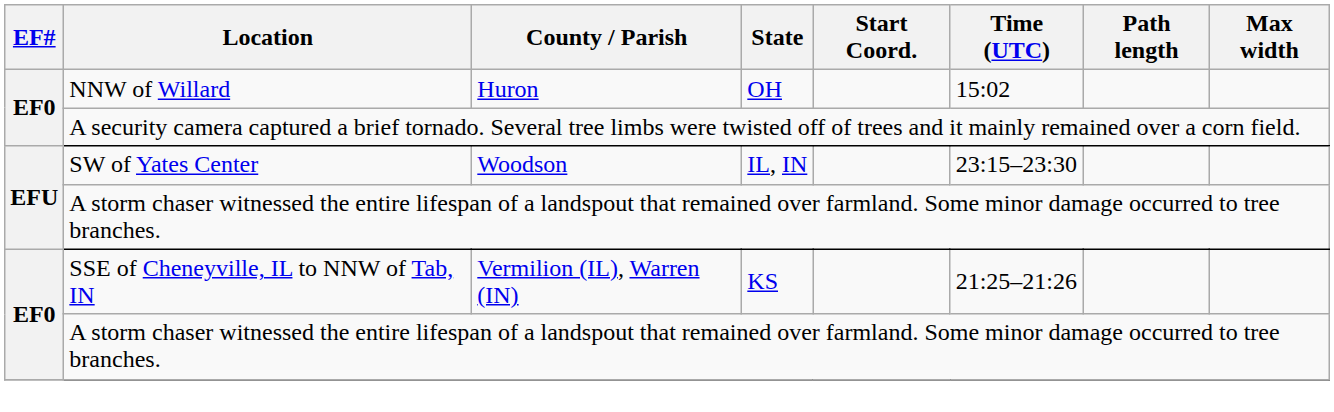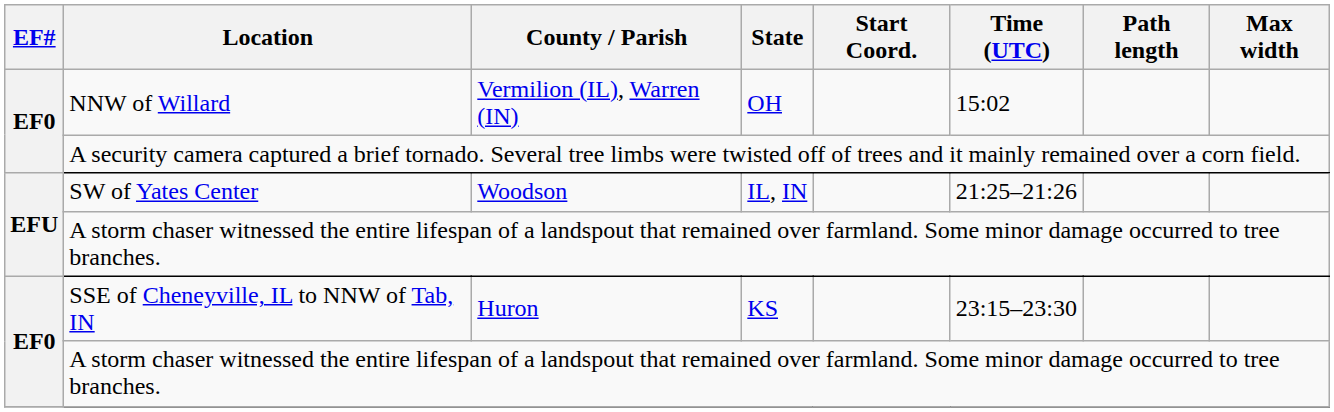(508, 88) Huron -> (588, 102) Vermilion (IL), Warren (IN)
(1016, 164) 23:15–23:30 -> (1016, 191) 21:25–21:26
(588, 281) Vermilion (IL), Warren (IN) -> (508, 308) Huron
(1016, 281) 21:25–21:26 -> (1016, 308) 23:15–23:30
